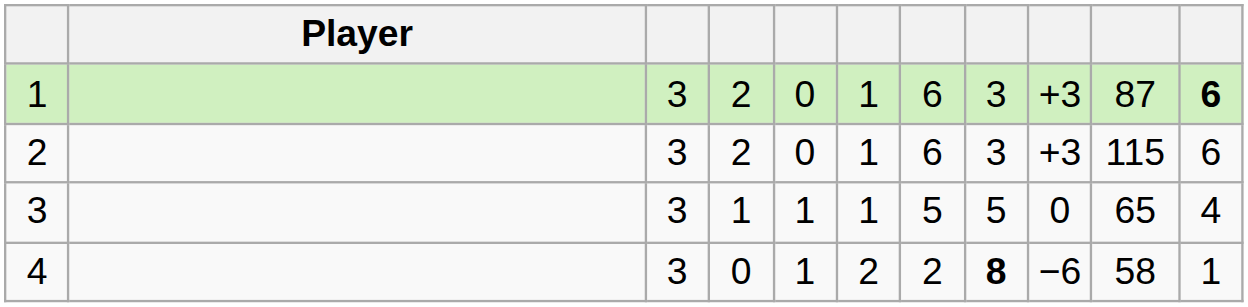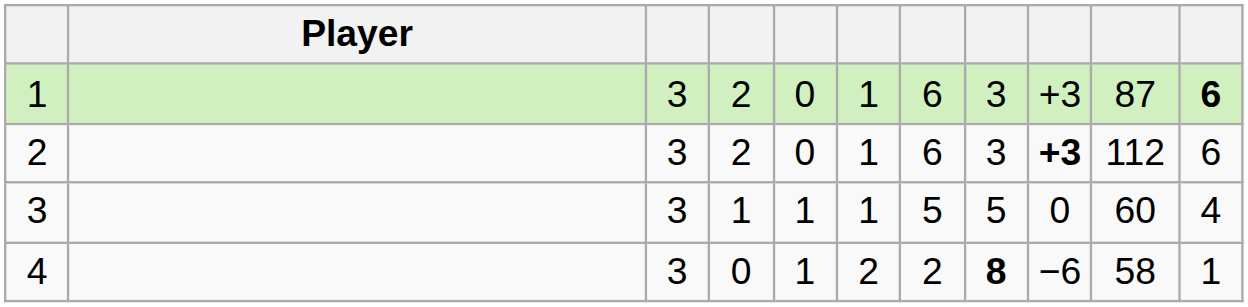(1060, 152) normal -> (1060, 152) bold
(1135, 152) 115 -> (1135, 152) 112
(1135, 211) 65 -> (1135, 211) 60
